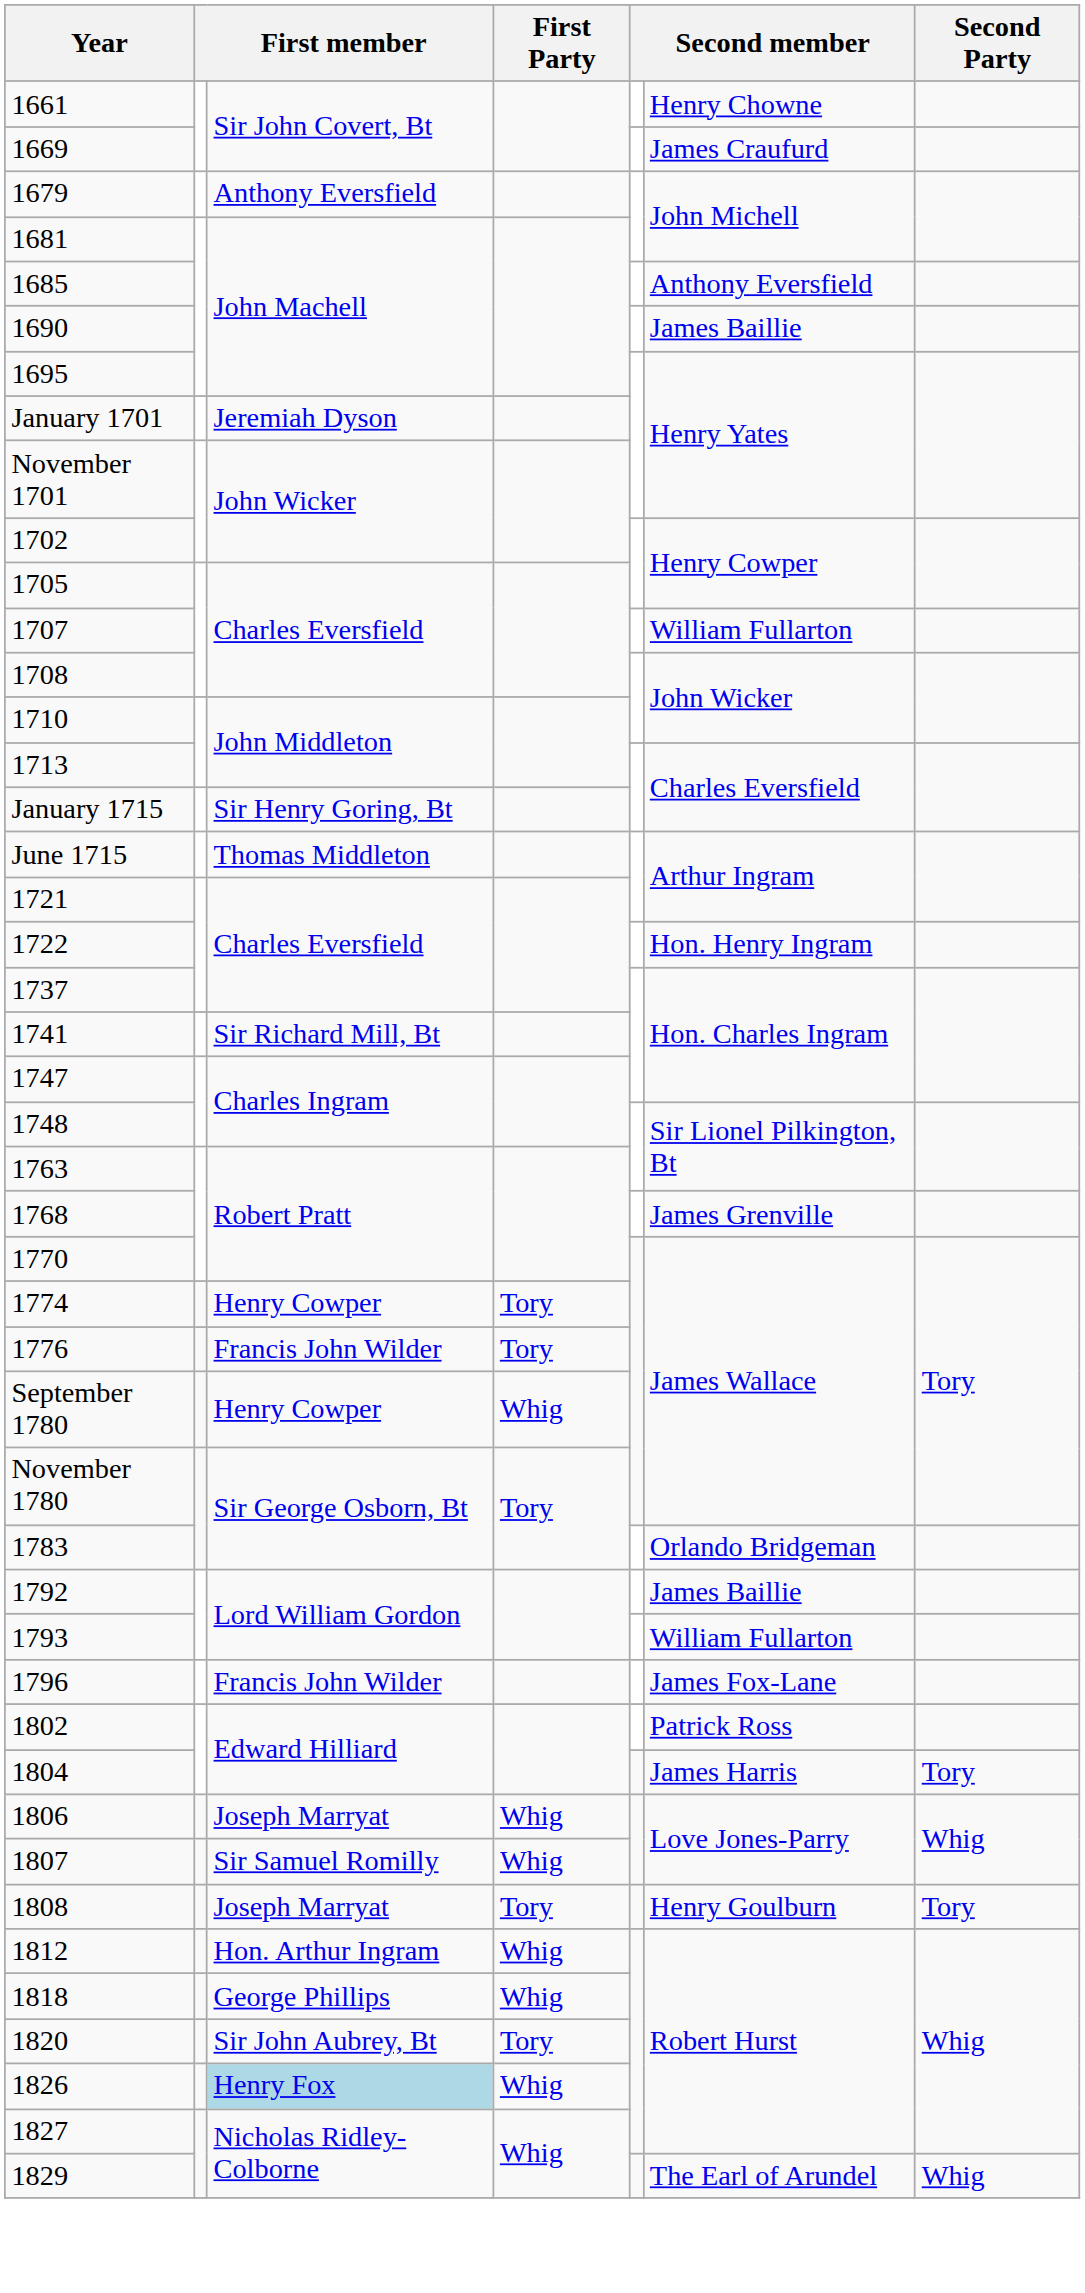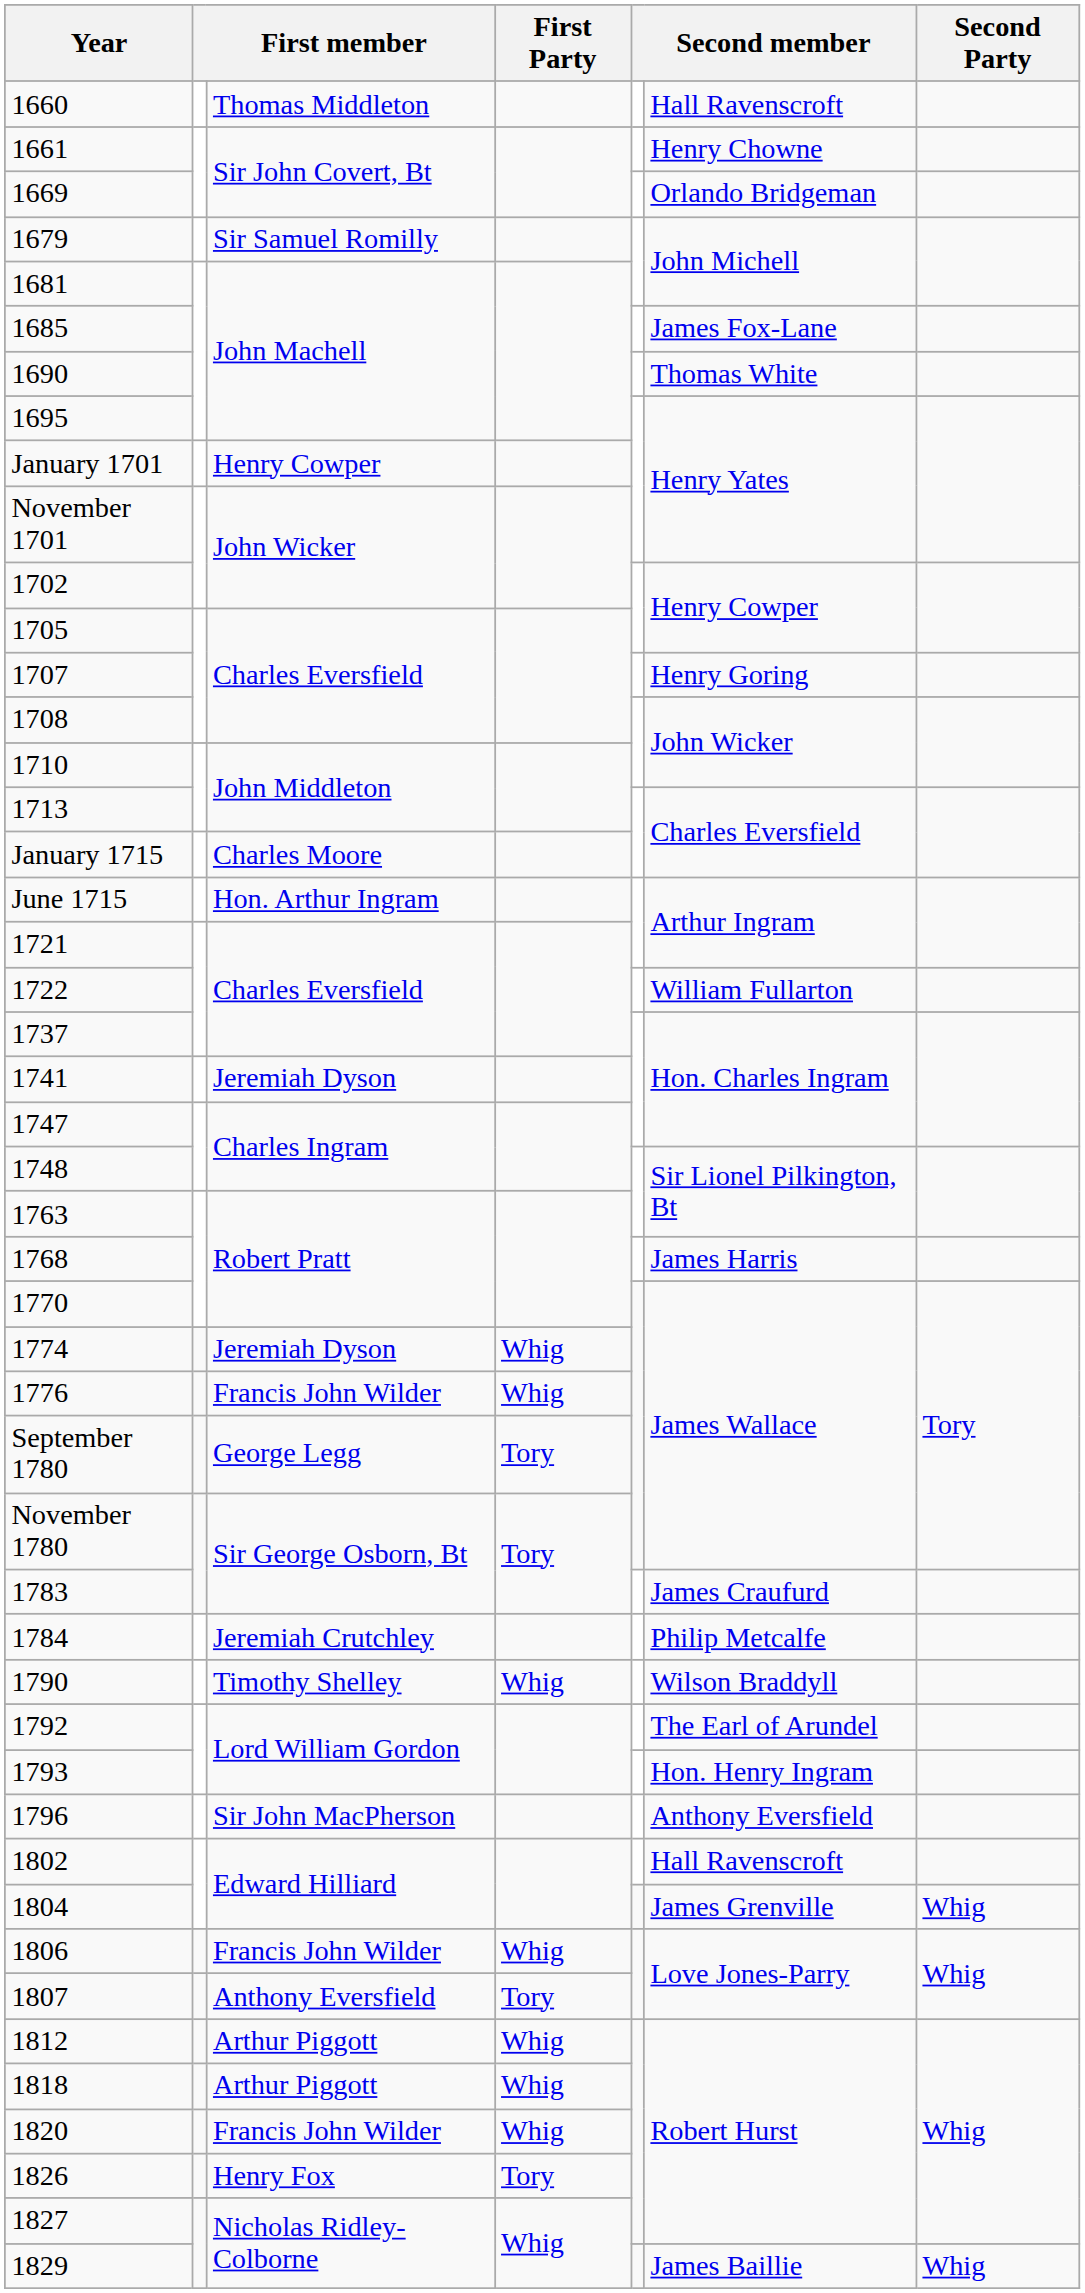+ row: (40, 103)
(739, 148) James Craufurd -> (763, 193) Orlando Bridgeman
(325, 193) Anthony Eversfield -> (325, 238) Sir Samuel Romilly
(761, 283) Anthony Eversfield -> (744, 328) James Fox-Lane
(726, 328) James Baillie -> (734, 373) Thomas White
(305, 418) Jeremiah Dyson -> (297, 463) Henry Cowper
(751, 629) William Fullarton -> (729, 674) Henry Goring
(333, 809) Sir Henry Goring, Bt -> (297, 854) Charles Moore
(322, 854) Thomas Middleton -> (326, 899) Hon. Arthur Ingram
(761, 944) Hon. Henry Ingram -> (752, 988) William Fullarton
(327, 1033) Sir Richard Mill, Bt -> (305, 1078) Jeremiah Dyson
(741, 1213) James Grenville -> (724, 1258) James Harris
(297, 1303) Henry Cowper -> (305, 1348) Jeremiah Dyson
(526, 1303) Tory -> (532, 1348) Whig
(526, 1348) Tory -> (532, 1393) Whig
(297, 1409) Henry Cowper -> (287, 1454) George Legg
(531, 1409) Whig -> (528, 1454) Tory
(763, 1546) Orlando Bridgeman -> (740, 1591) James Craufurd
+ row: (40, 1636)
+ row: (40, 1681)
(726, 1591) James Baillie -> (764, 1726) The Earl of Arundel
(751, 1636) William Fullarton -> (762, 1771) Hon. Henry Ingram
(328, 1681) Francis John Wilder -> (334, 1816) Sir John MacPherson
(743, 1681) James Fox-Lane -> (762, 1816) Anthony Eversfield
(721, 1726) Patrick Ross -> (747, 1861) Hall Ravenscroft
(723, 1771) James Harris -> (742, 1906) James Grenville
(948, 1771) Tory -> (954, 1906) Whig
(301, 1816) Joseph Marryat -> (327, 1950) Francis John Wilder
(326, 1861) Sir Samuel Romilly -> (324, 1995) Anthony Eversfield
(531, 1861) Whig -> (528, 1995) Tory
- row: (40, 1906)
(326, 1950) Hon. Arthur Ingram -> (295, 2040) Arthur Piggott
(302, 1995) George Phillips -> (295, 2085) Arthur Piggott
(325, 2040) Sir John Aubrey, Bt -> (327, 2130) Francis John Wilder
(526, 2040) Tory -> (532, 2130) Whig
(275, 2085) lightblue background -> (274, 2175) no background
(531, 2085) Whig -> (528, 2175) Tory
(763, 2175) The Earl of Arundel -> (726, 2265) James Baillie
